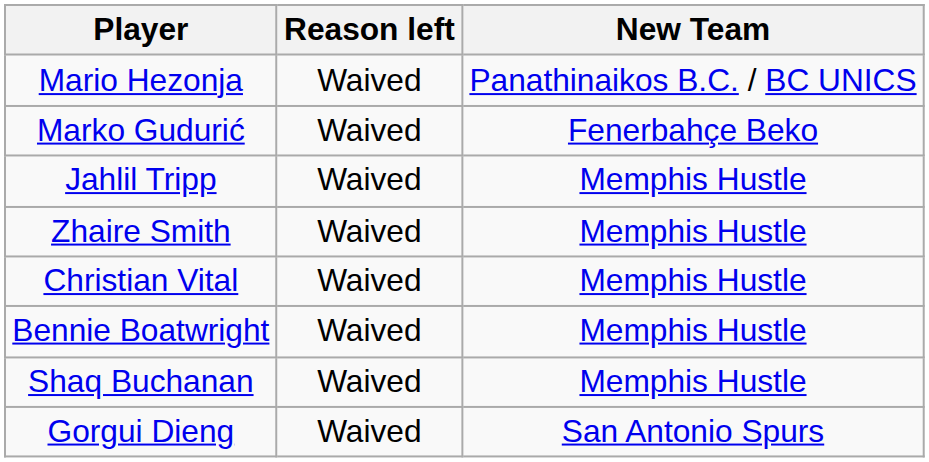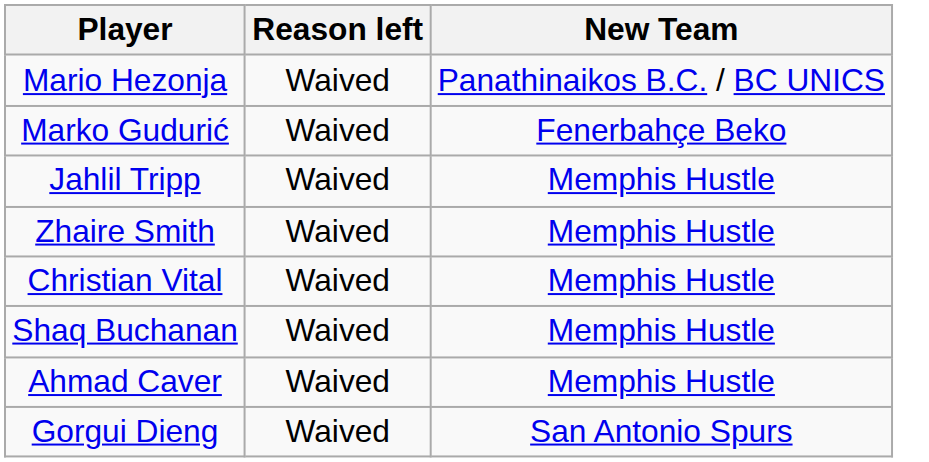- row: (141, 331)
+ row: (125, 381)
